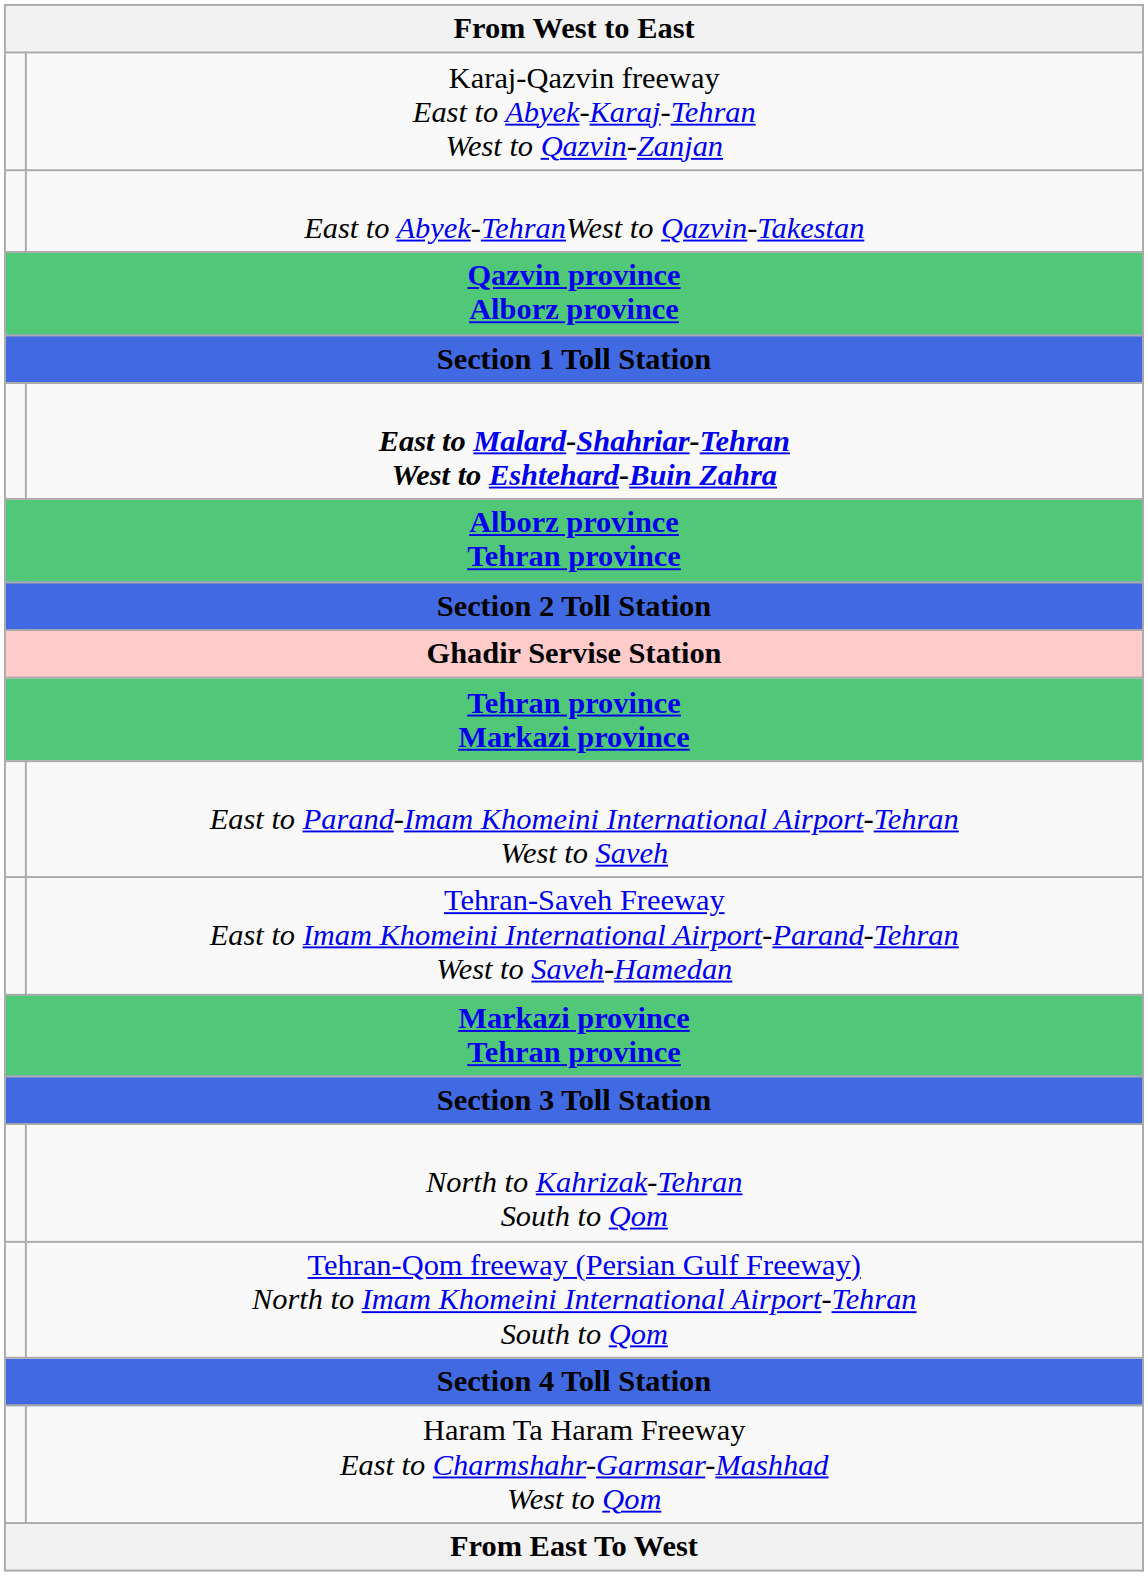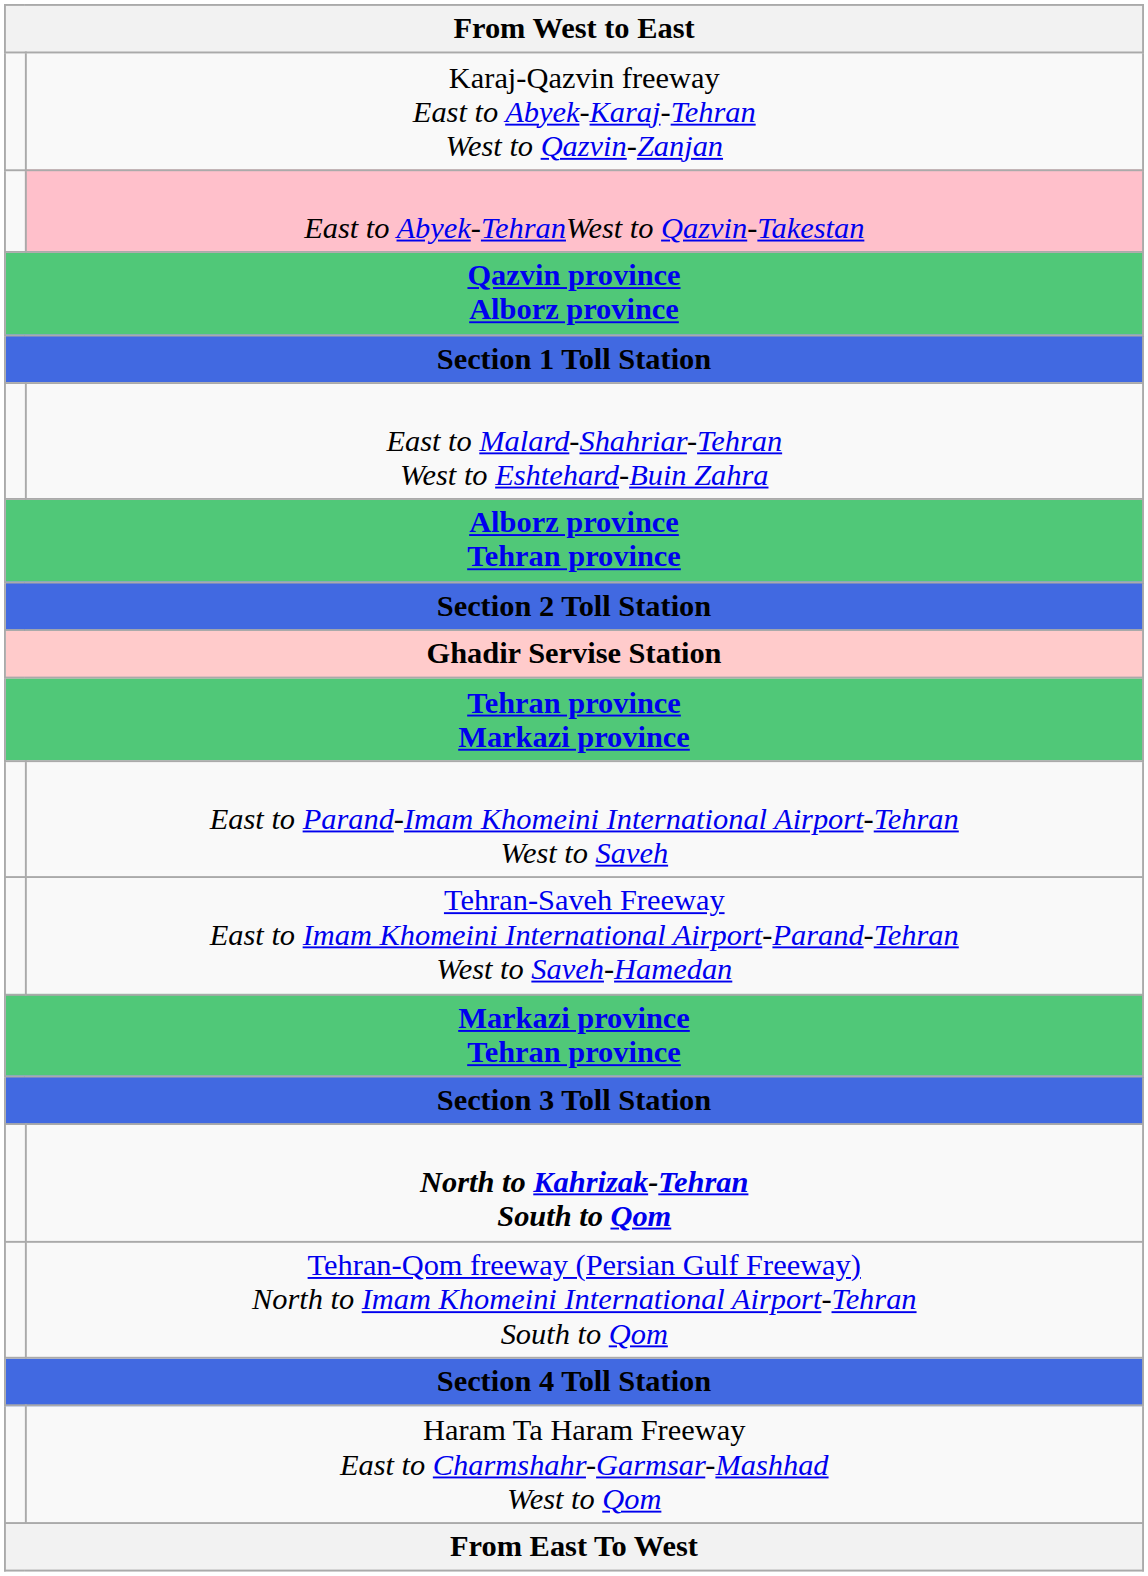(584, 227) no background -> (584, 227) pink background
(584, 457) bold -> (584, 457) normal
(584, 1199) normal -> (584, 1199) bold
